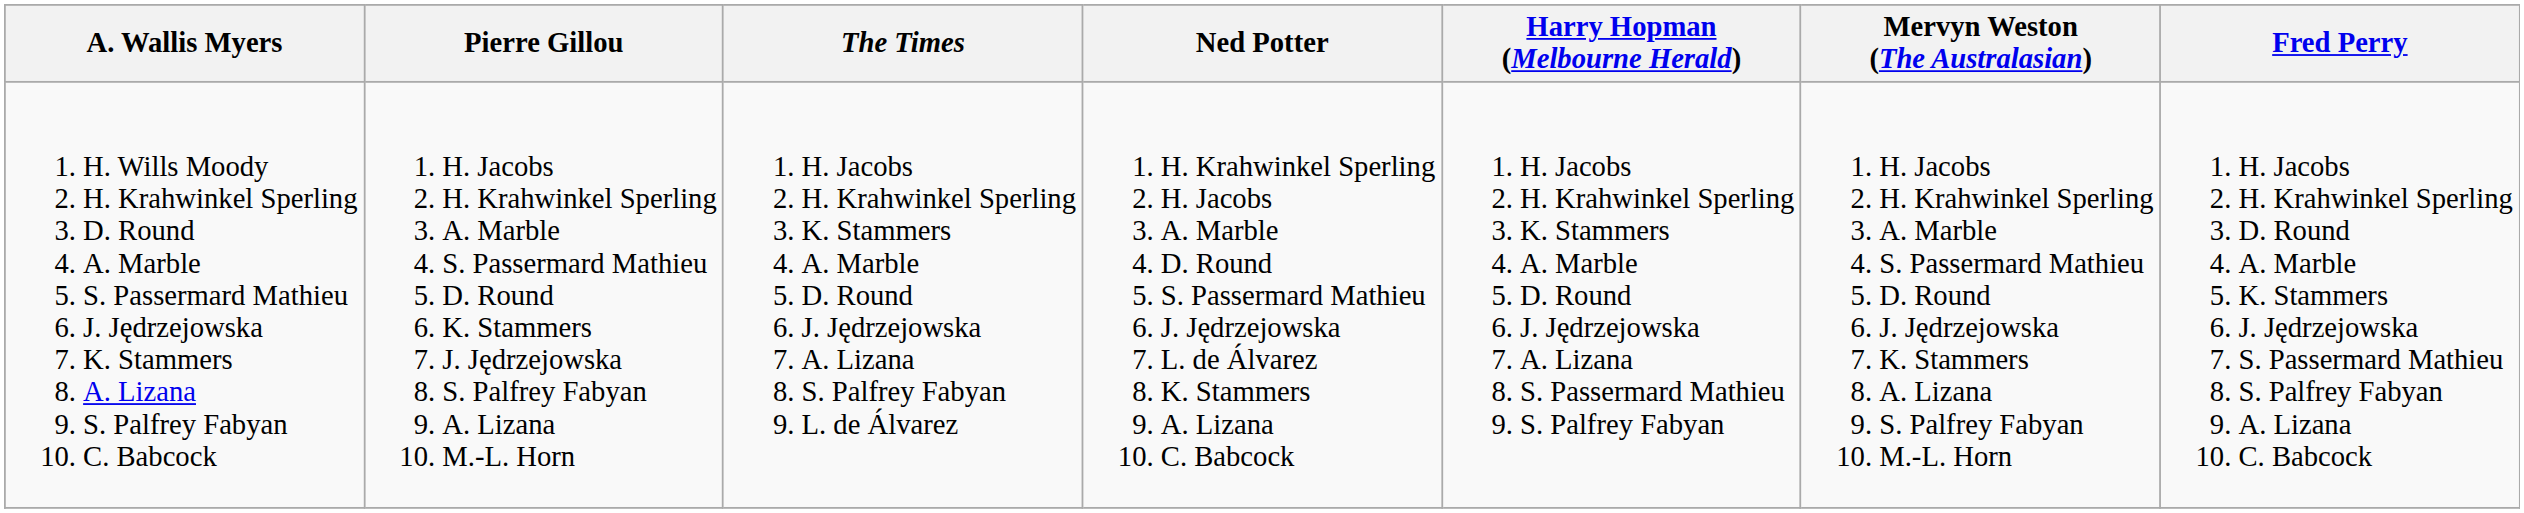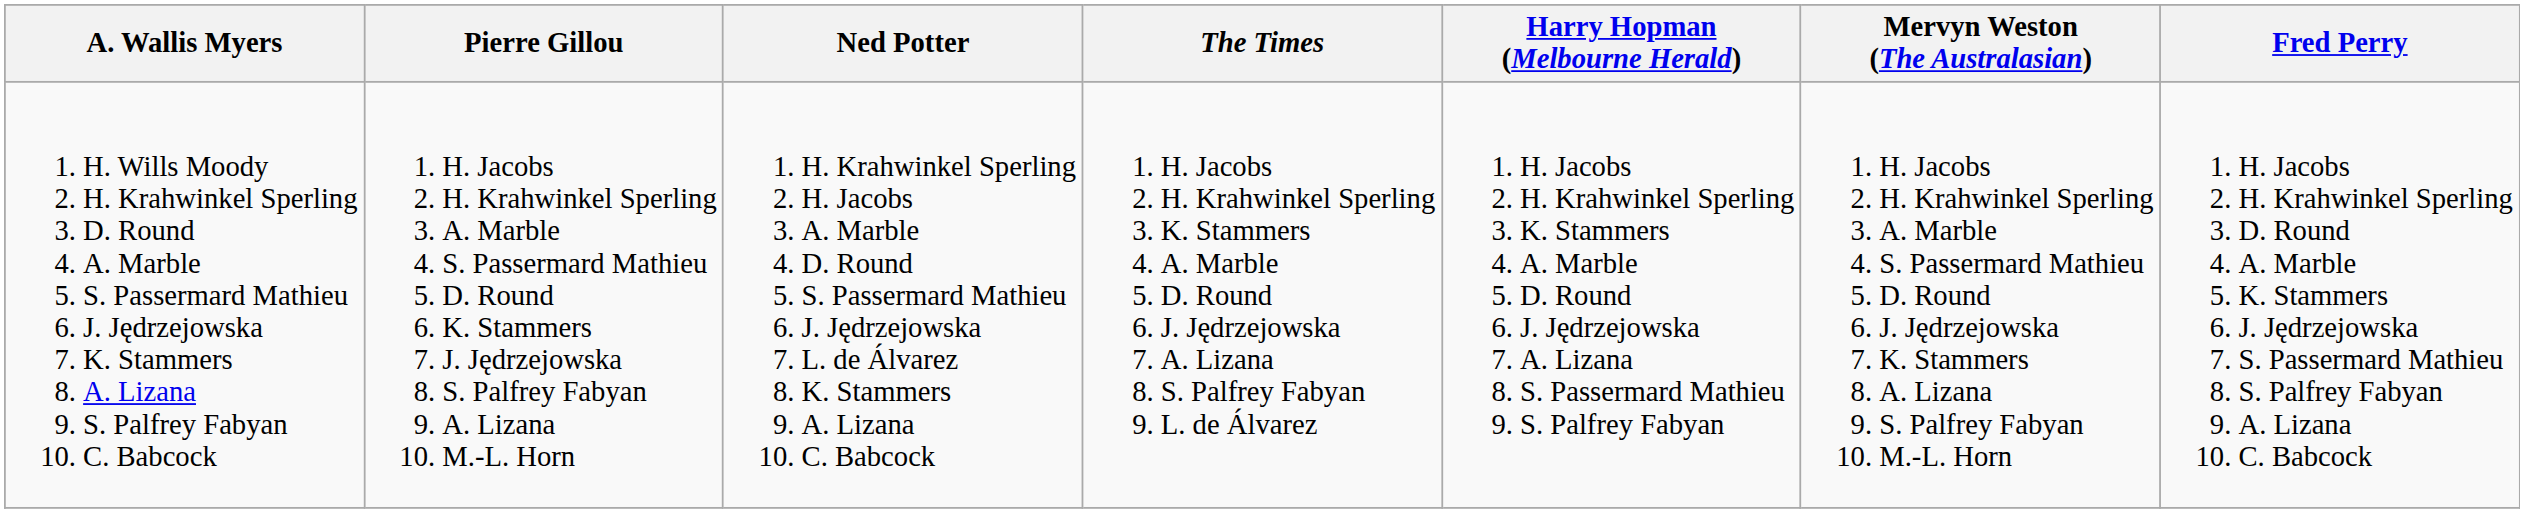columns swapped: (1262, 43) <-> (903, 43)
